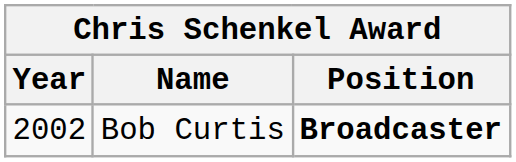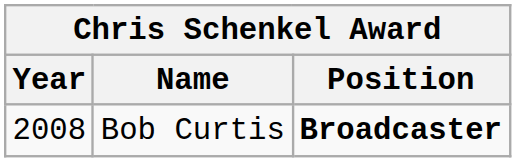(49, 130) 2002 -> (49, 130) 2008
